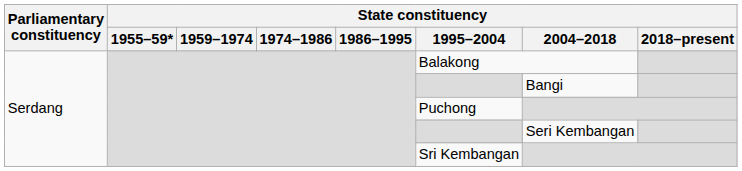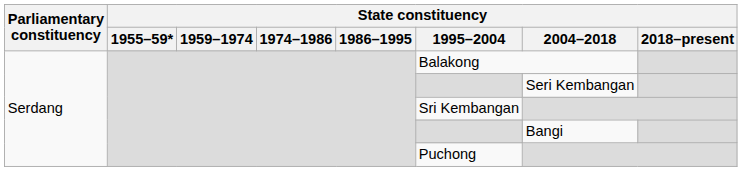(544, 85) Bangi -> (580, 85) Seri Kembangan
(447, 108) Puchong -> (469, 108) Sri Kembangan
(580, 131) Seri Kembangan -> (544, 131) Bangi
(469, 154) Sri Kembangan -> (447, 154) Puchong
